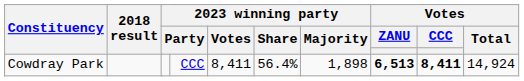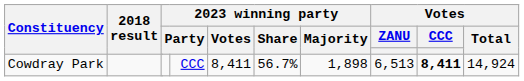(277, 65) 56.4% -> (277, 65) 56.7%
(394, 65) bold -> (394, 65) normal
